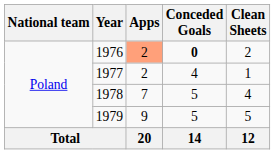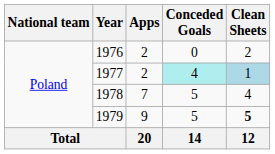(144, 52) lightsalmon background -> (144, 52) no background
(194, 52) bold -> (194, 52) normal
(194, 73) no background -> (194, 73) paleturquoise background
(248, 73) no background -> (248, 73) lightblue background
(248, 116) normal -> (248, 116) bold
